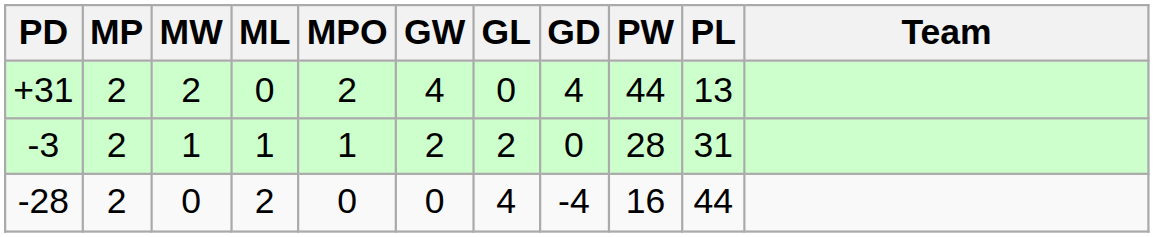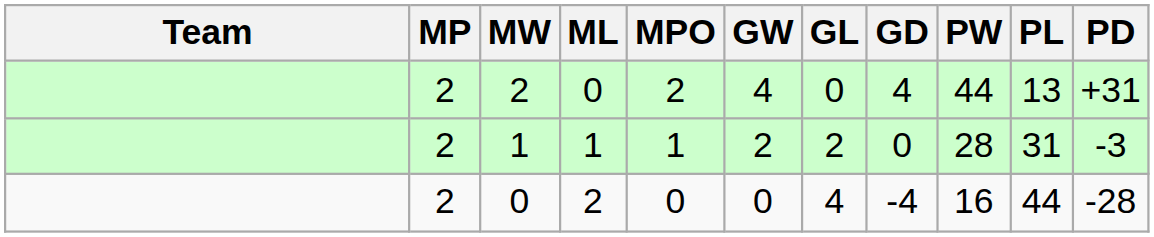columns swapped: (947, 32) <-> (43, 32)
